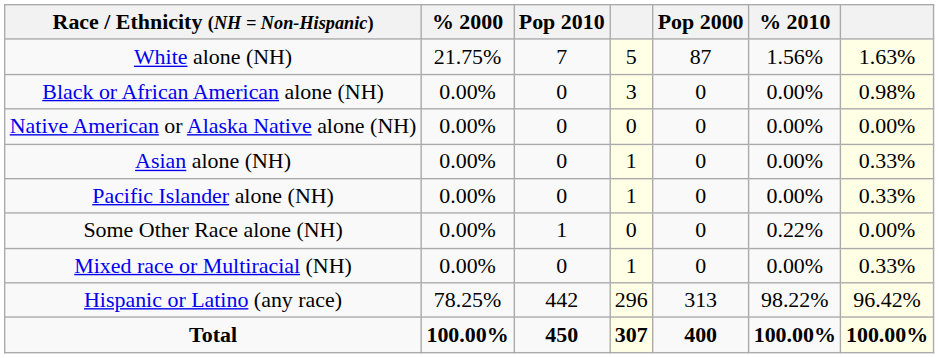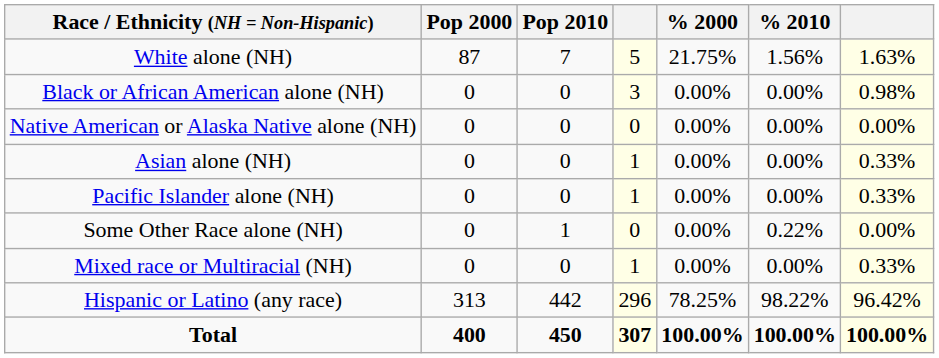columns swapped: (701, 21) <-> (468, 21)
